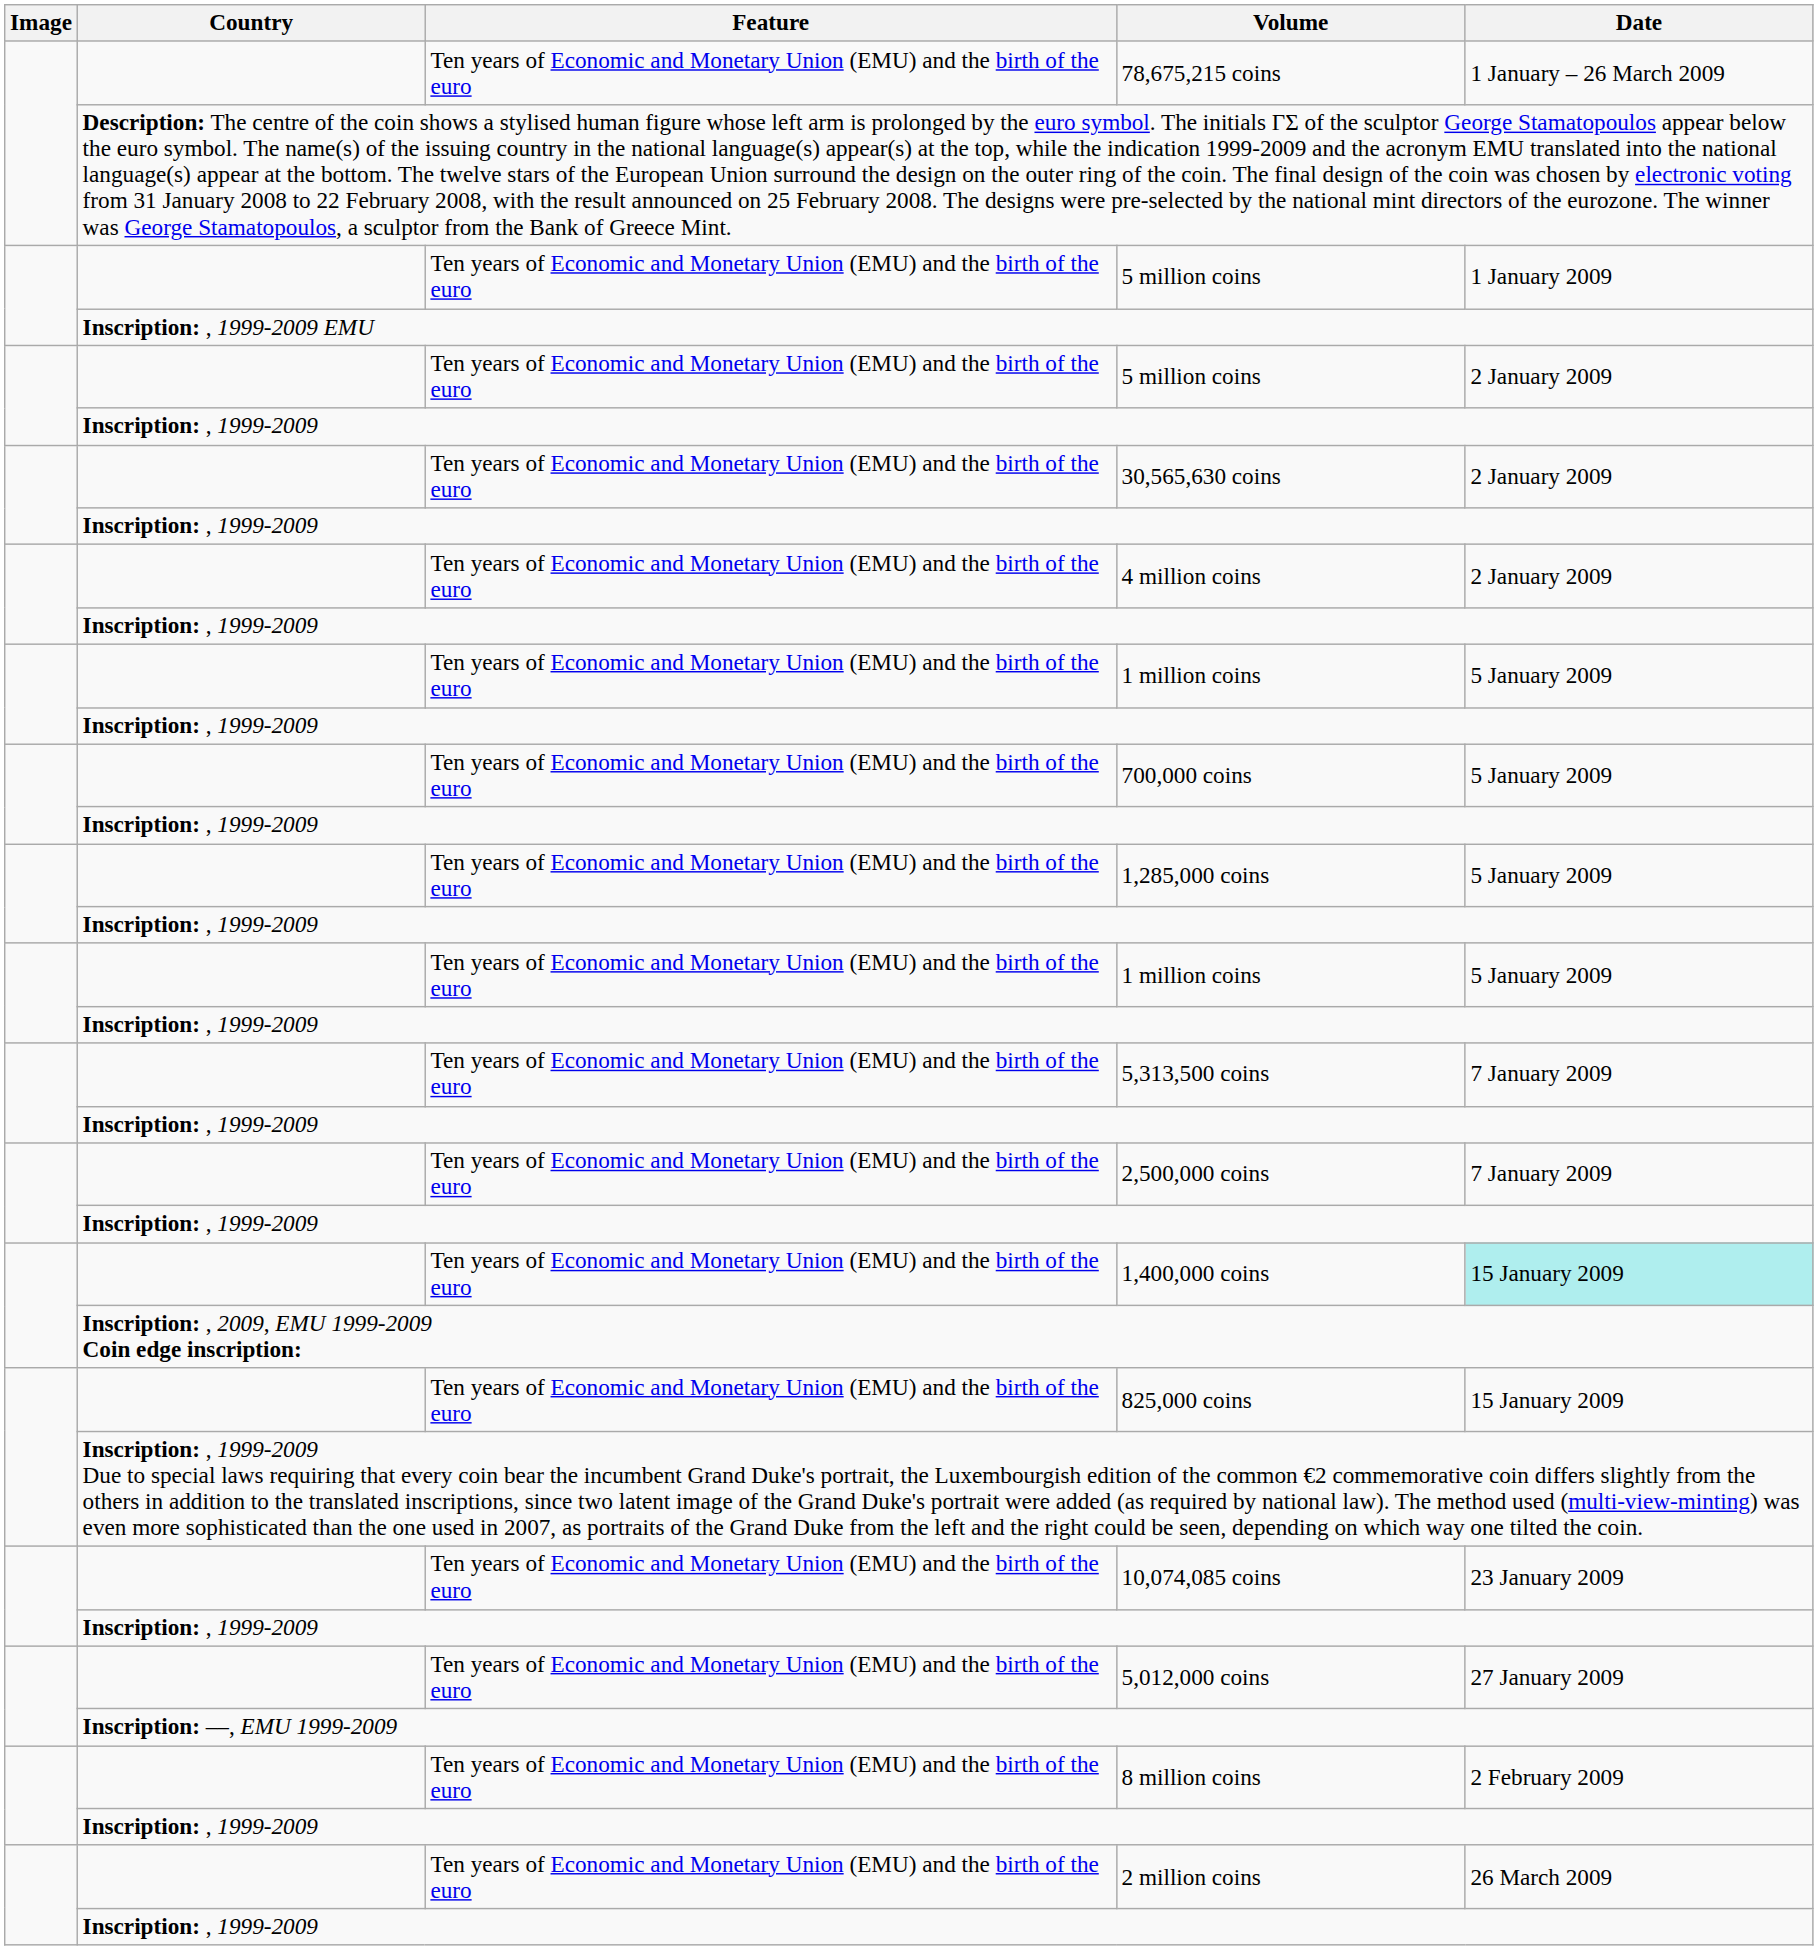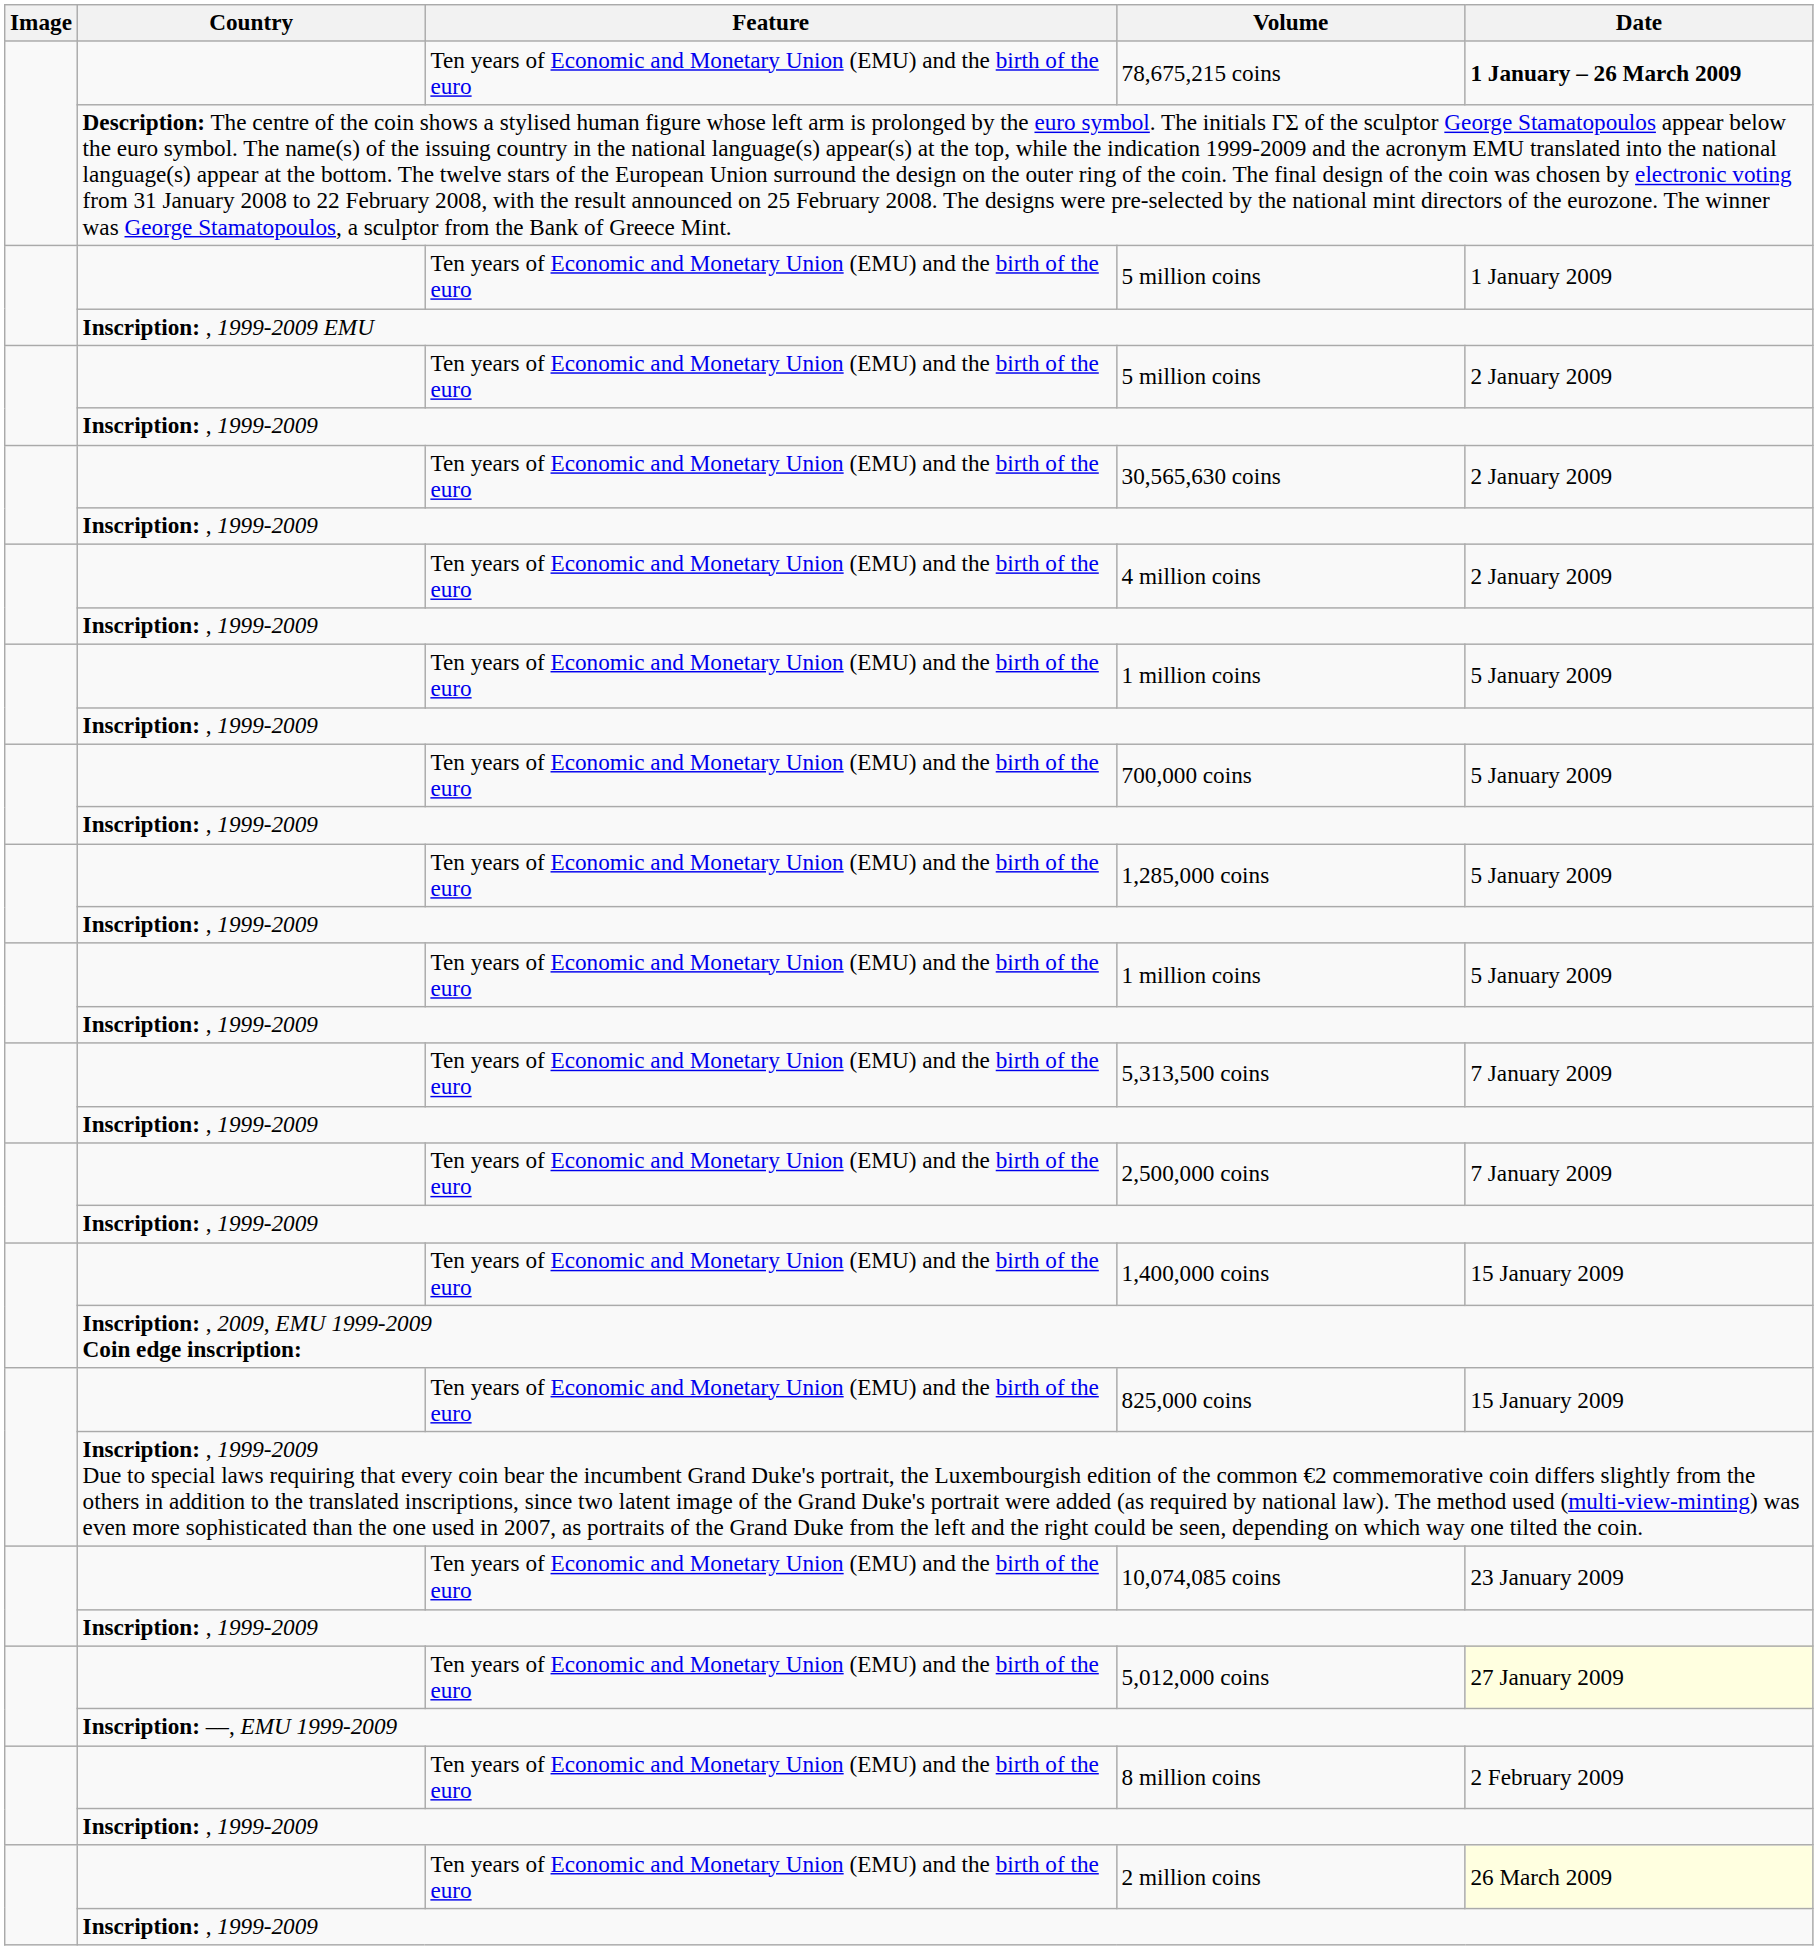(1598, 72) normal -> (1606, 72) bold
(1547, 1273) paleturquoise background -> (1547, 1273) no background
(1547, 1677) no background -> (1547, 1677) lightyellow background
(1541, 1876) no background -> (1541, 1876) lightyellow background
